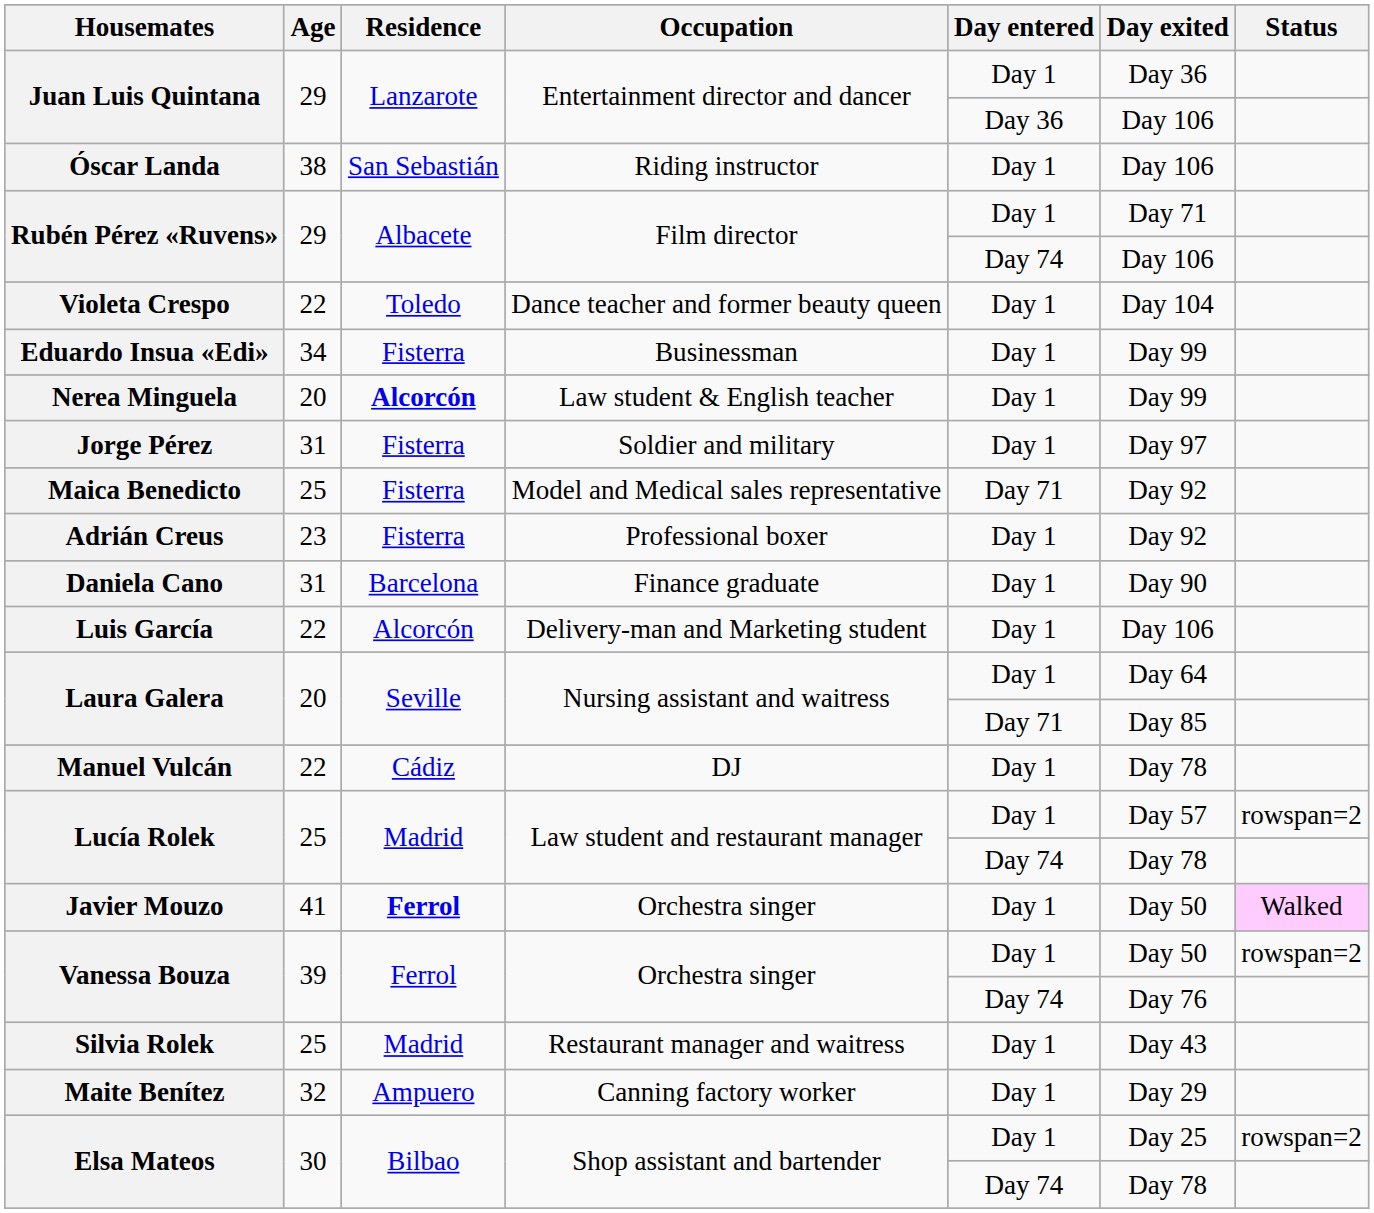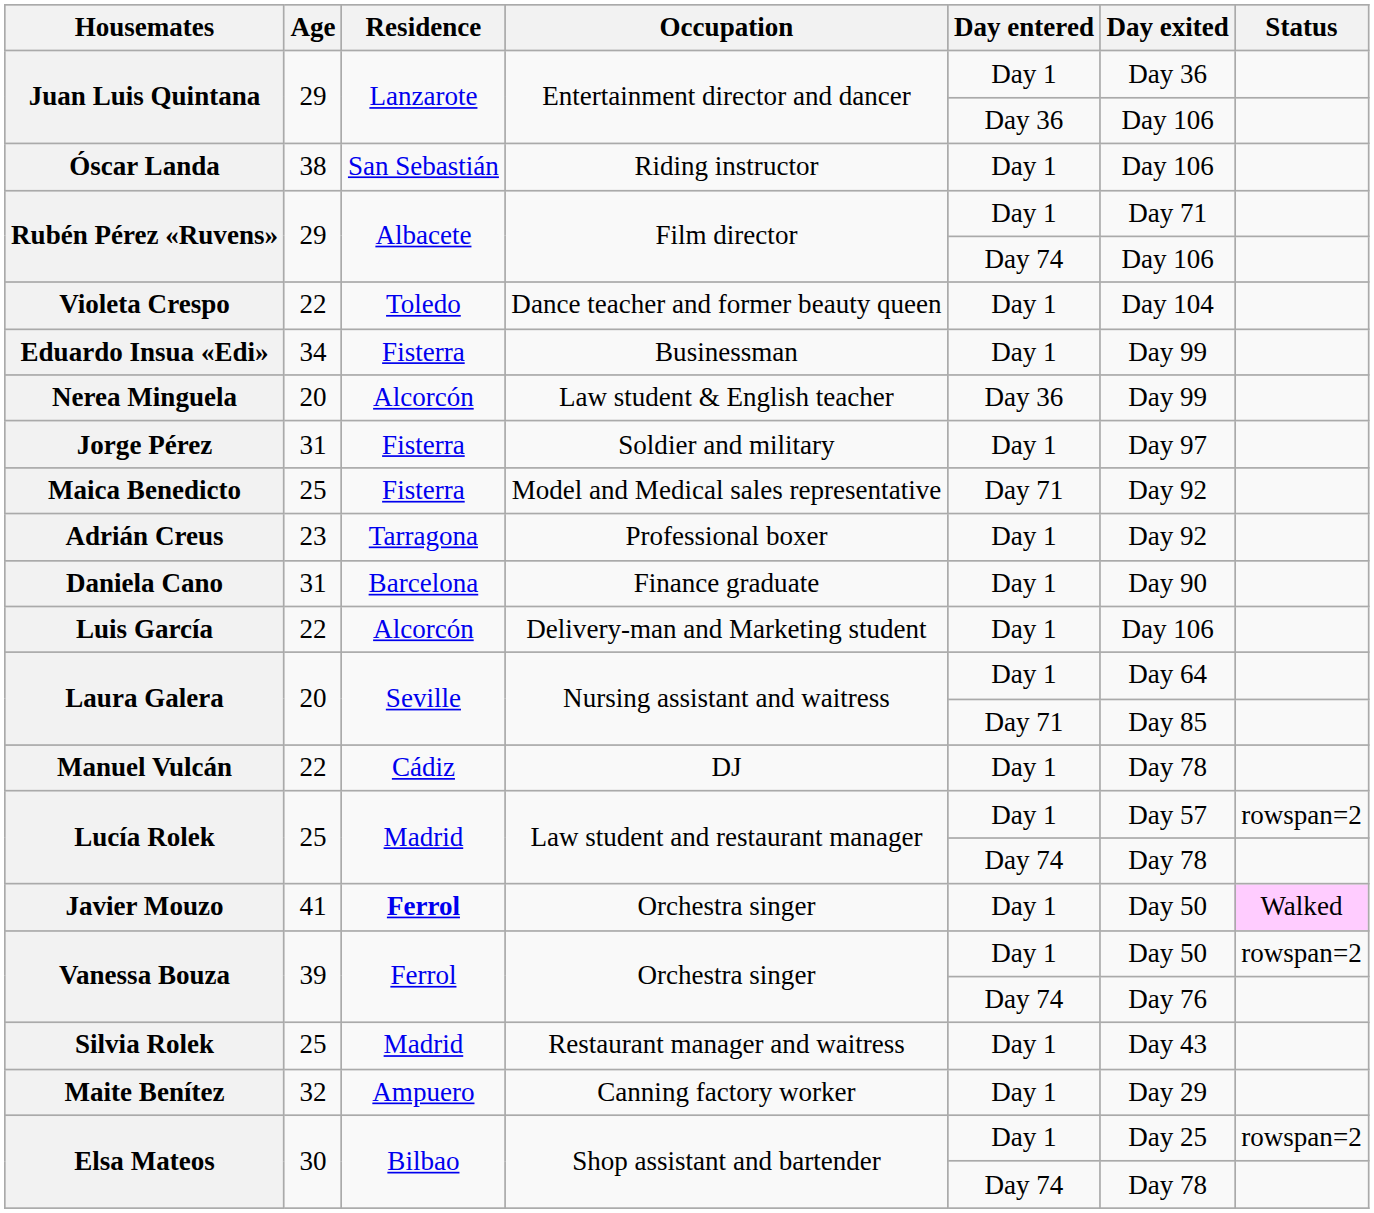(423, 397) bold -> (423, 397) normal
(1024, 397) Day 1 -> (1024, 397) Day 36
(423, 536) Fisterra -> (423, 536) Tarragona
